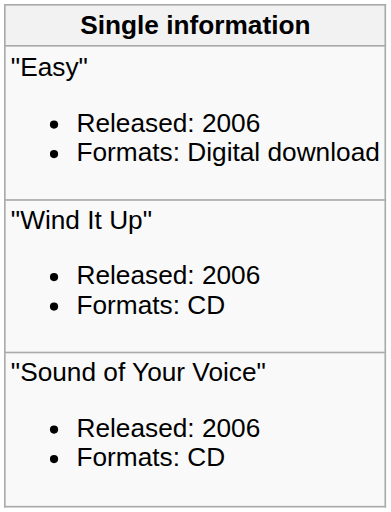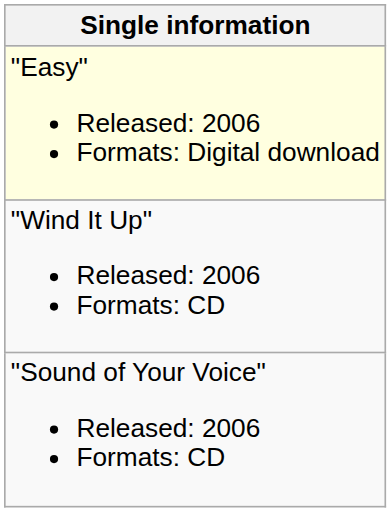(195, 110) no background -> (195, 110) lightyellow background
